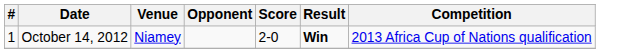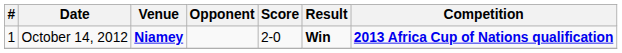(158, 37) normal -> (159, 37) bold
(472, 37) normal -> (484, 37) bold
